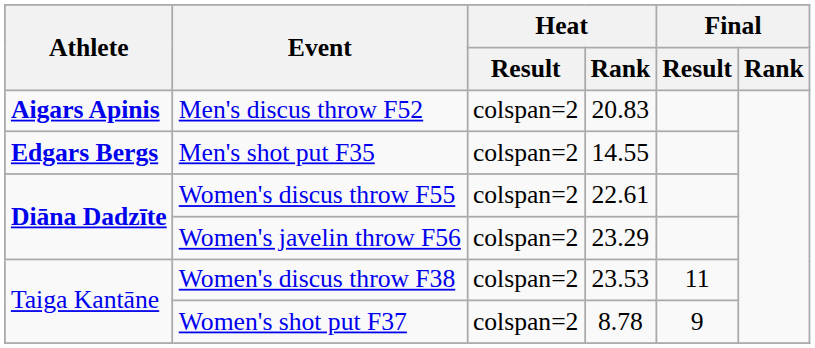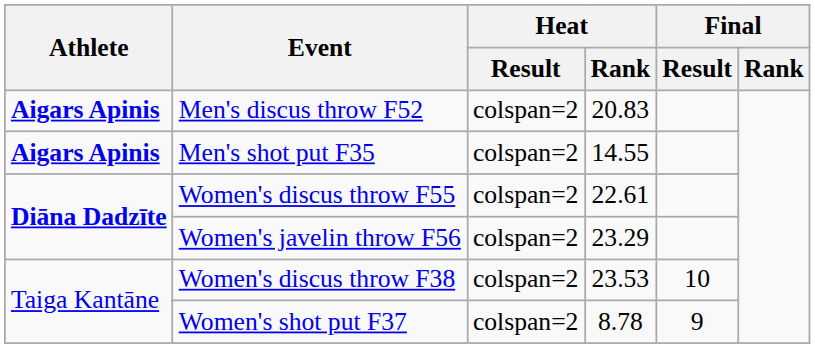(85, 152) Edgars Bergs -> (85, 152) Aigars Apinis
(697, 279) 11 -> (697, 279) 10
